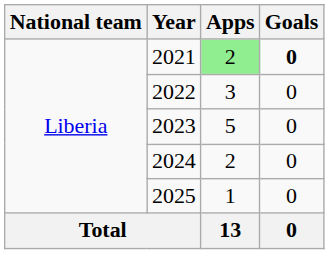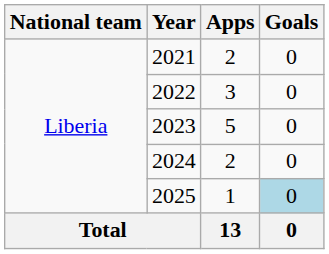(230, 56) lightgreen background -> (230, 56) no background
(292, 56) bold -> (292, 56) normal
(292, 195) no background -> (292, 195) lightblue background
